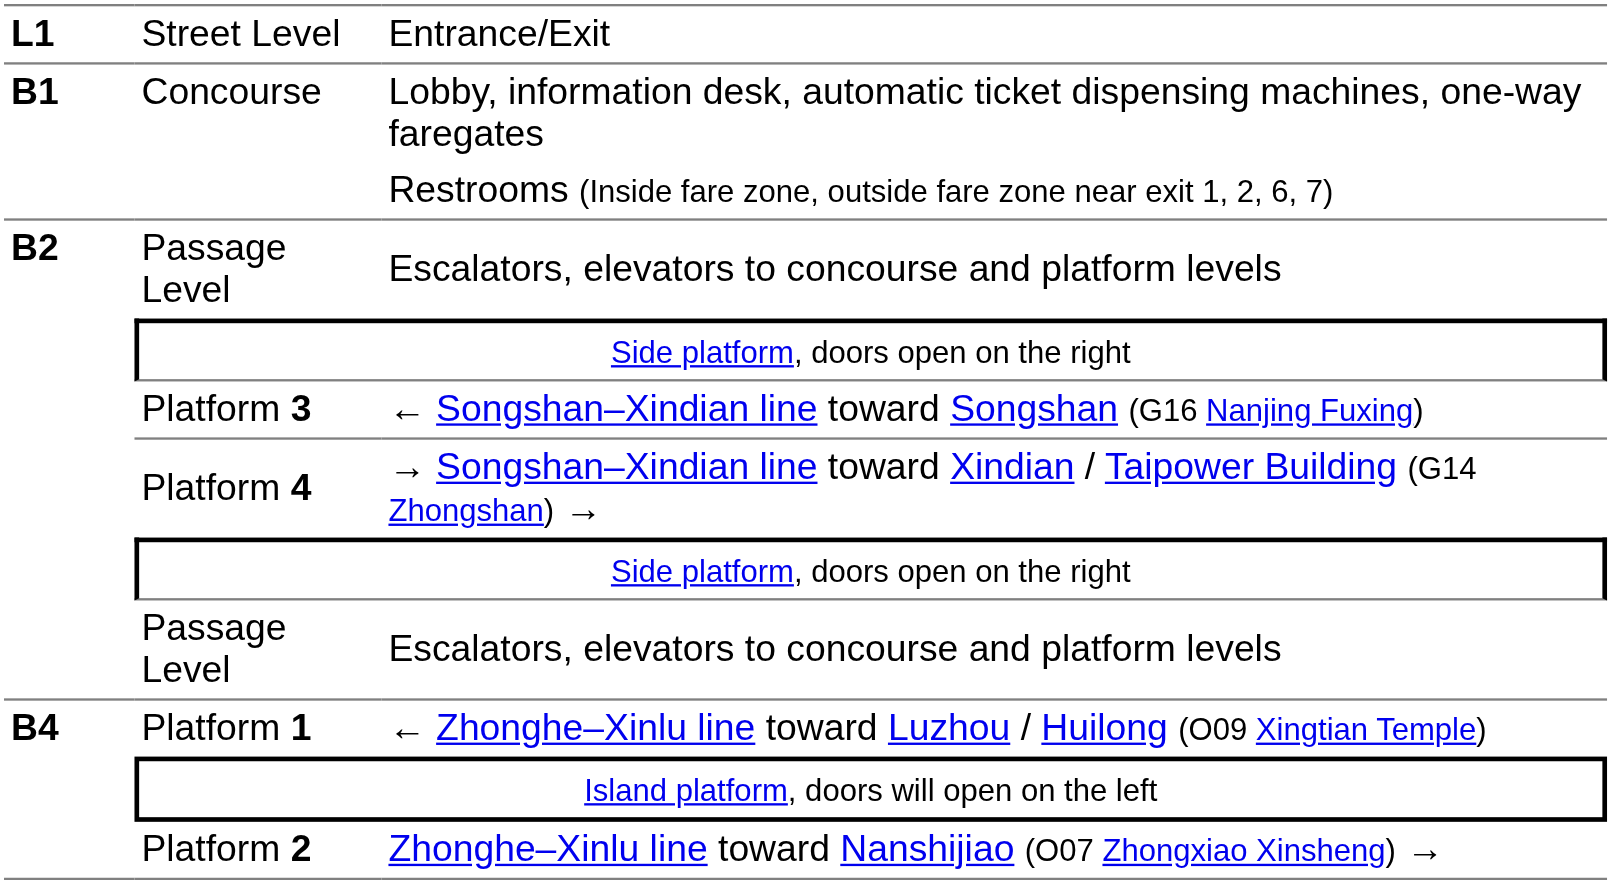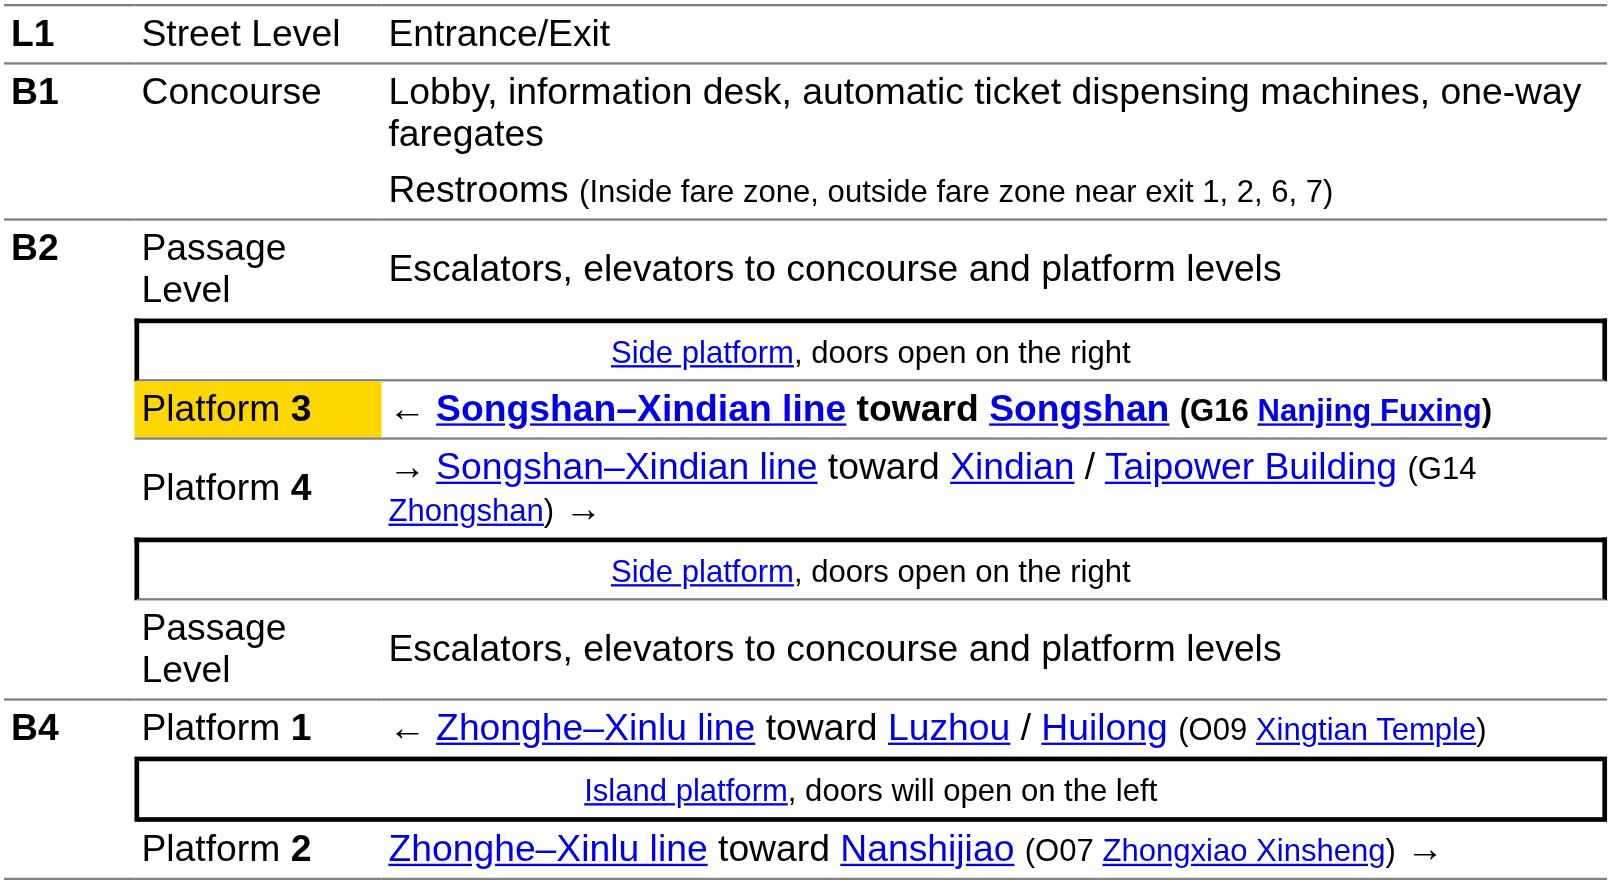(226, 408) no background -> (226, 408) gold background
(906, 408) normal -> (940, 408) bold
